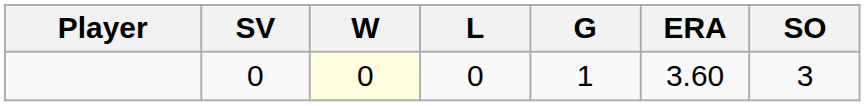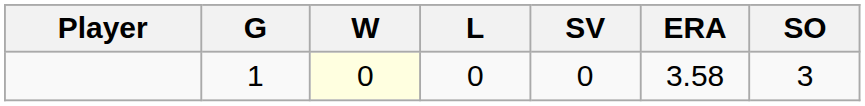columns swapped: (585, 28) <-> (255, 28)
(695, 75) 3.60 -> (695, 75) 3.58
